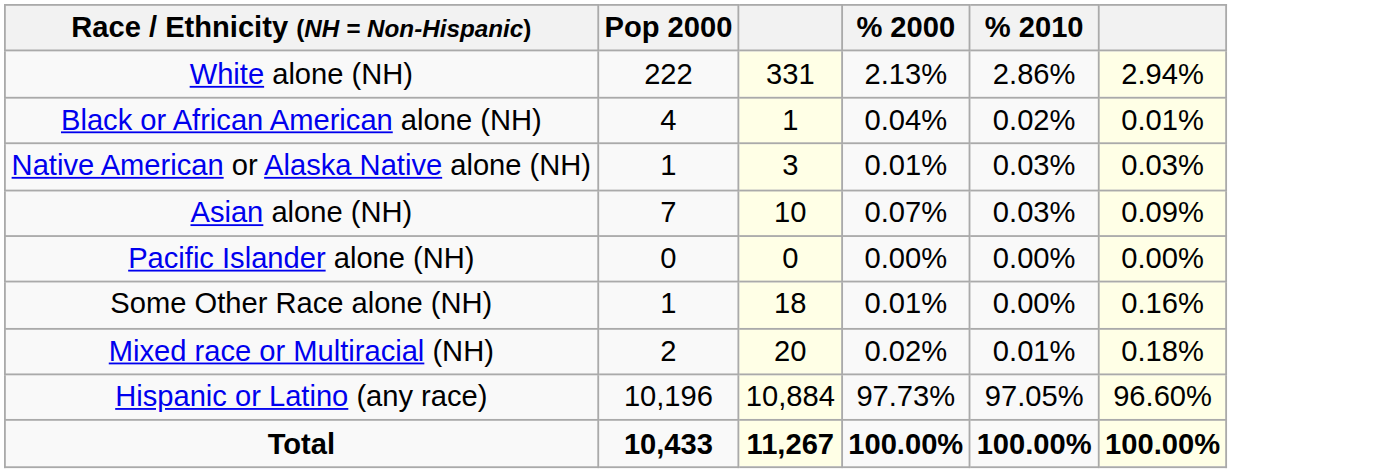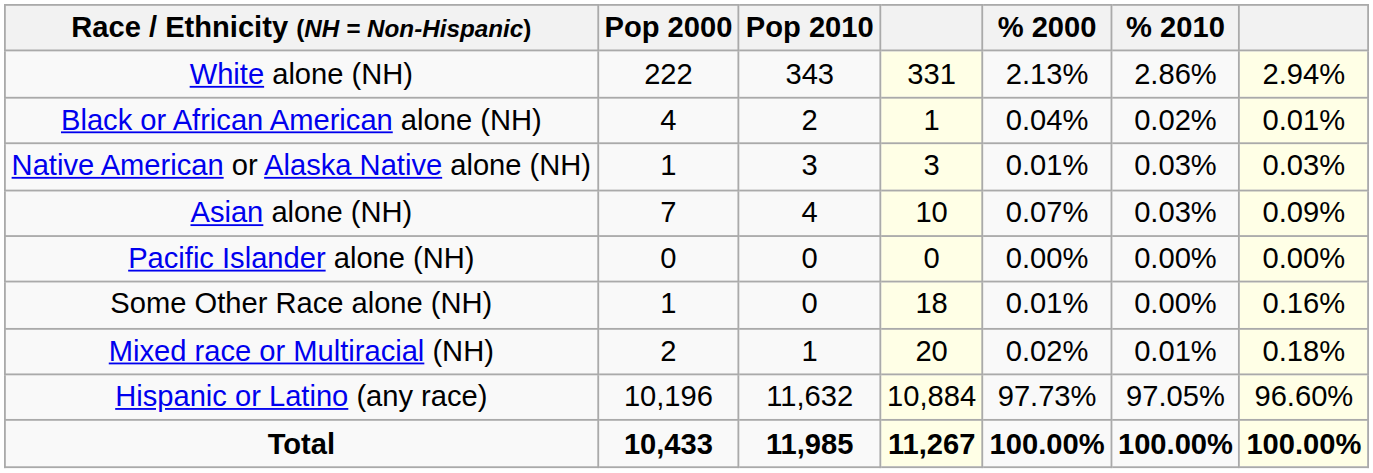+ column: (810, 27)
